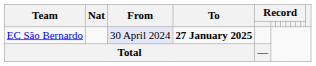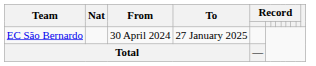(140, 35) lavender background -> (140, 35) no background
(214, 35) bold -> (211, 35) normal
